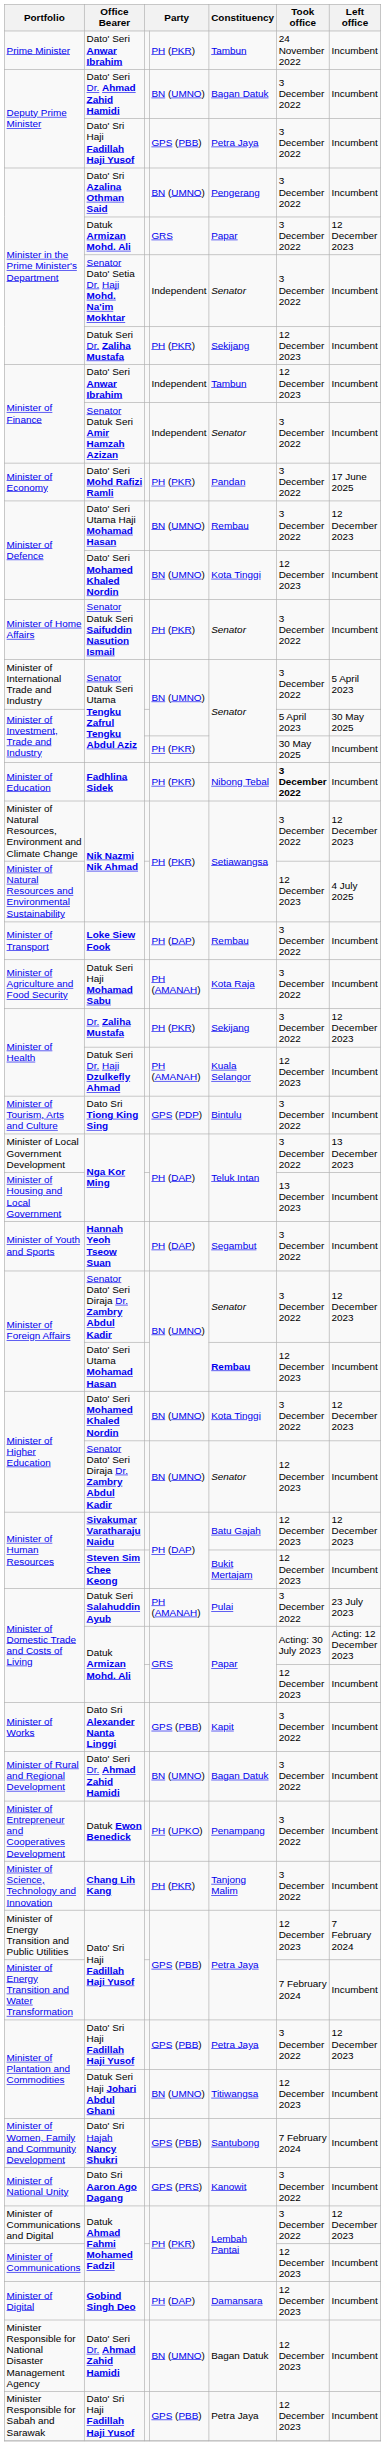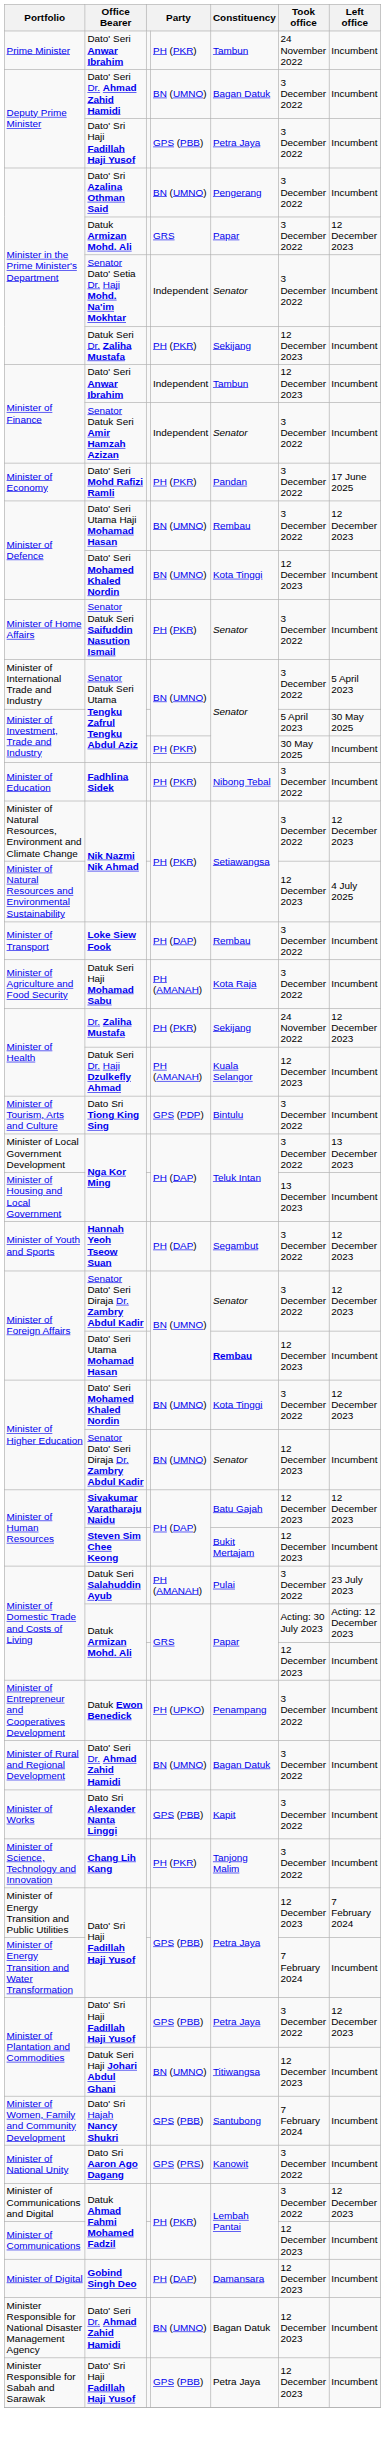(303, 782) bold -> (303, 782) normal
(302, 1028) 3 December 2022 -> (303, 1028) 24 November 2022
(355, 1246) Incumbent -> (354, 1246) 12 December 2023
rows swapped: (36, 1831) <-> (29, 1727)
